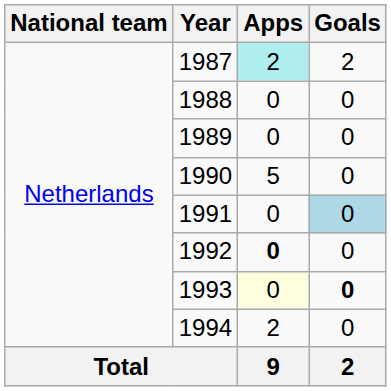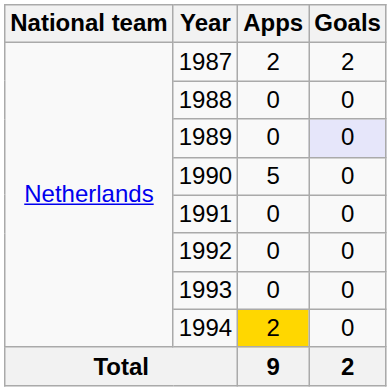(273, 61) paleturquoise background -> (273, 61) no background
(348, 137) no background -> (348, 137) lavender background
(348, 213) lightblue background -> (348, 213) no background
(273, 251) bold -> (273, 251) normal
(273, 289) lightyellow background -> (273, 289) no background
(348, 289) bold -> (348, 289) normal
(273, 328) no background -> (273, 328) gold background
